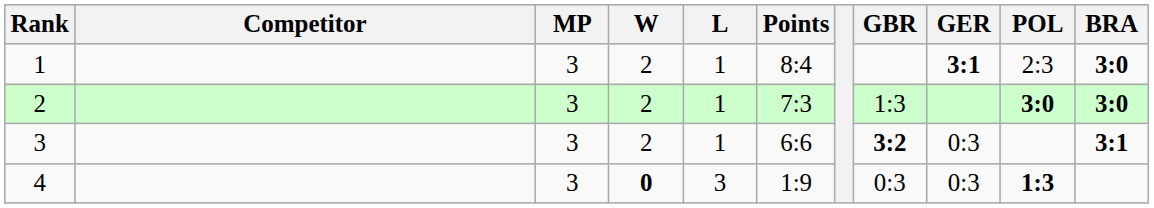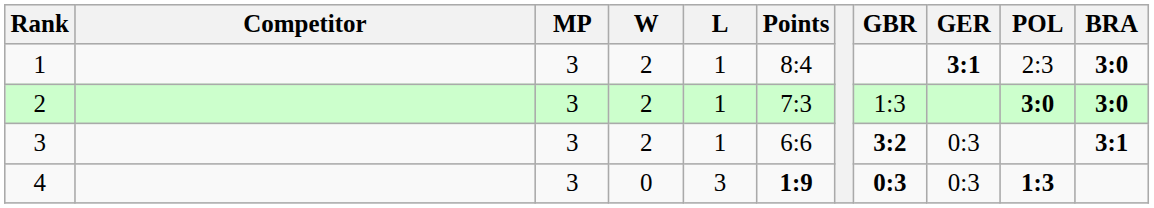(646, 182) bold -> (646, 182) normal
(796, 182) normal -> (796, 182) bold
(890, 182) normal -> (890, 182) bold
